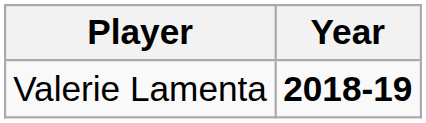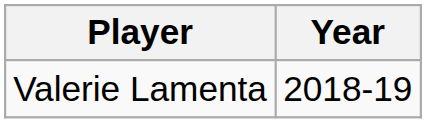(348, 88) bold -> (348, 88) normal
